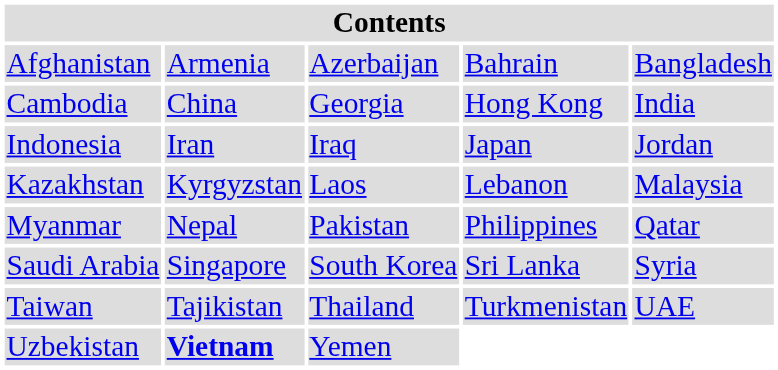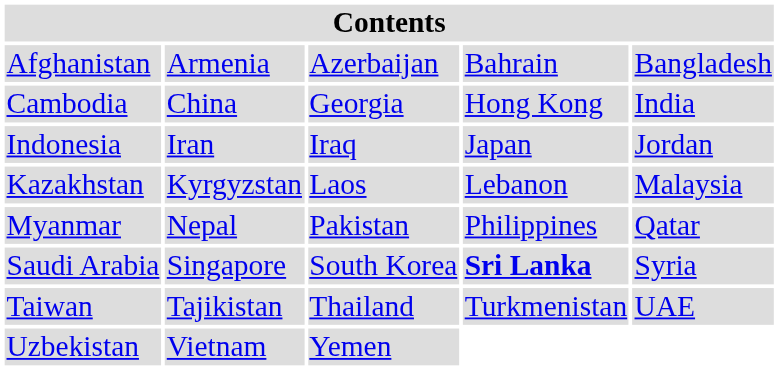(522, 265) normal -> (528, 265) bold
(220, 346) bold -> (217, 346) normal
